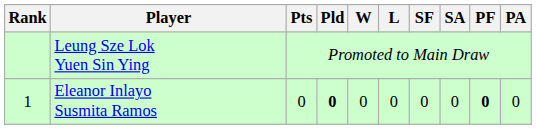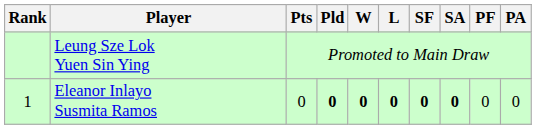(363, 101) normal -> (363, 101) bold
(394, 101) normal -> (394, 101) bold
(424, 101) normal -> (424, 101) bold
(455, 101) normal -> (455, 101) bold
(485, 101) bold -> (485, 101) normal
